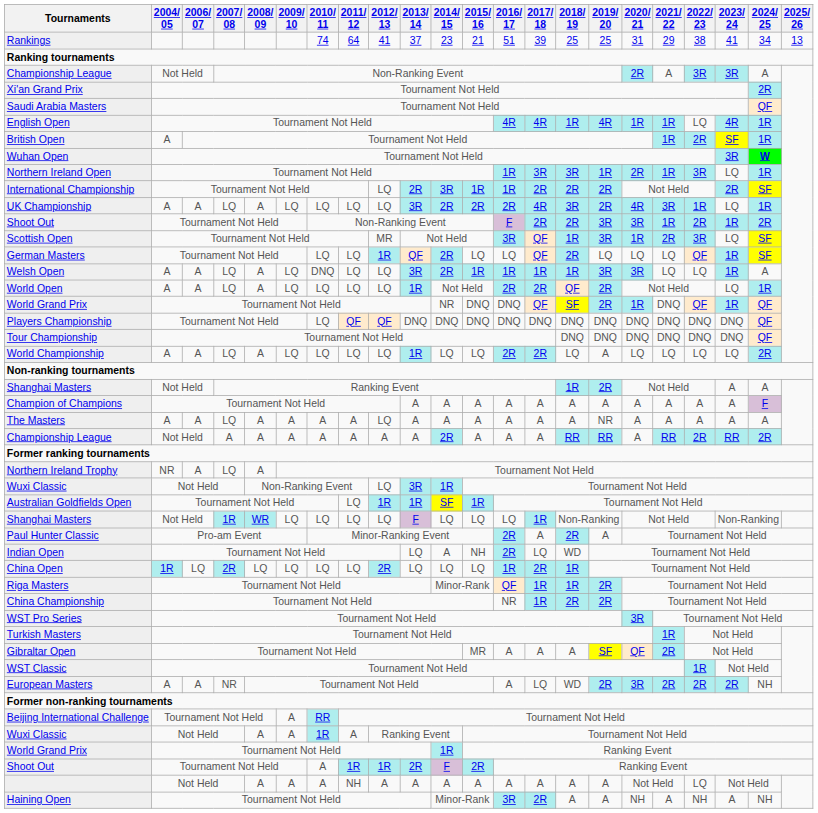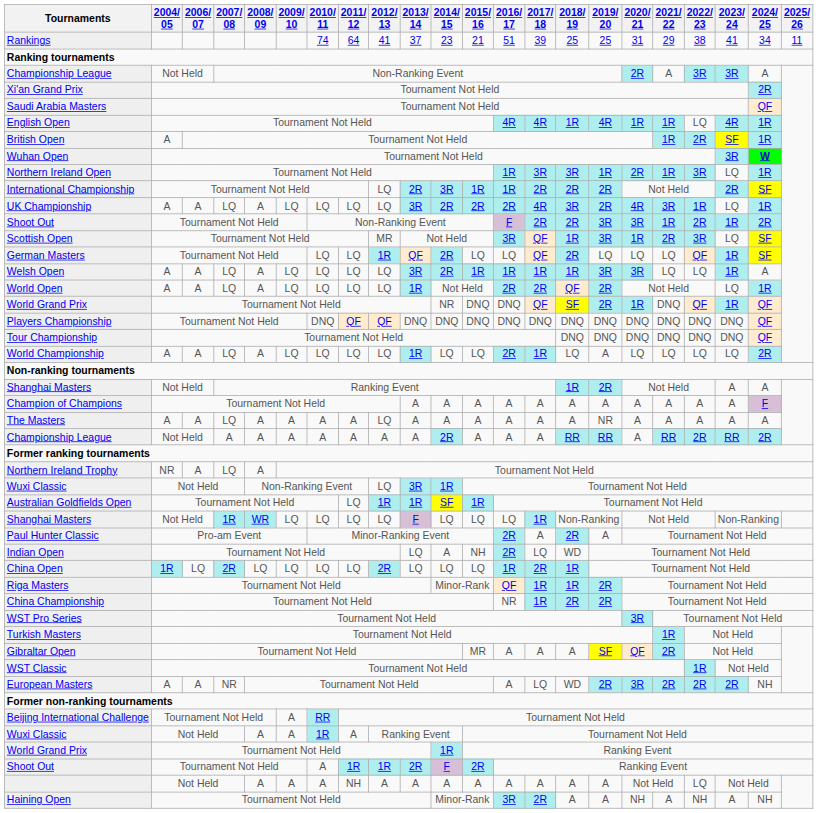(797, 40) 13 -> (797, 40) 11
(323, 271) DNQ -> (323, 271) LQ
(323, 321) LQ -> (323, 321) DNQ
(540, 354) 2R -> (540, 354) 1R
